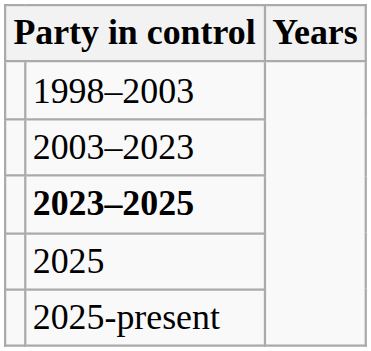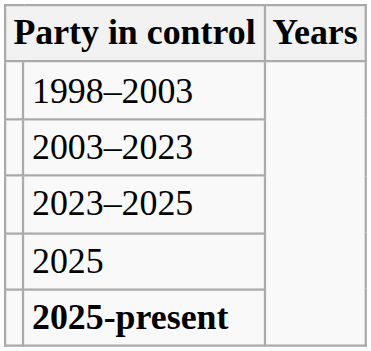(113, 203) bold -> (113, 203) normal
(126, 317) normal -> (130, 317) bold
